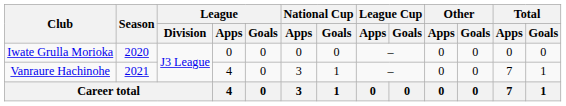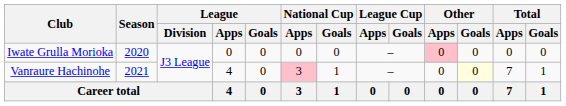(441, 52) no background -> (441, 52) pink background
(299, 71) no background -> (299, 71) pink background
(475, 71) no background -> (475, 71) lightyellow background
